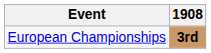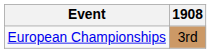(188, 37) bold -> (188, 37) normal
